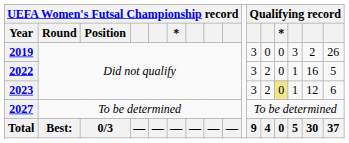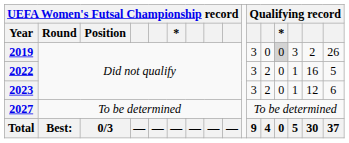(281, 52) no background -> (281, 52) lightgrey background
(281, 90) khaki background -> (281, 90) no background
